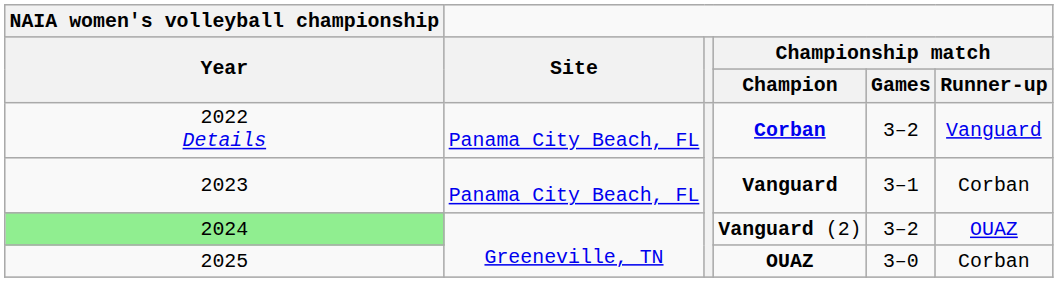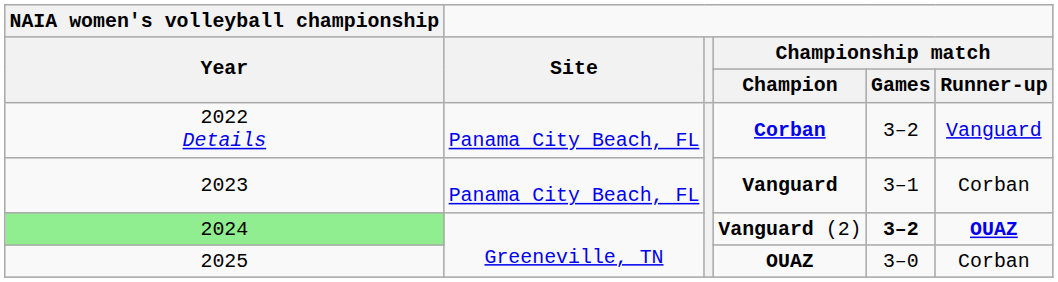(901, 229) normal -> (901, 229) bold
(994, 229) normal -> (994, 229) bold
